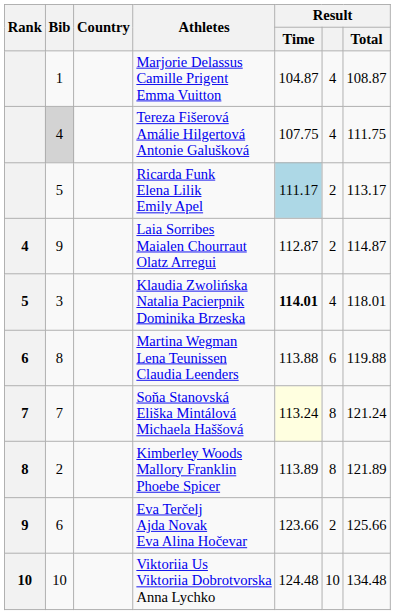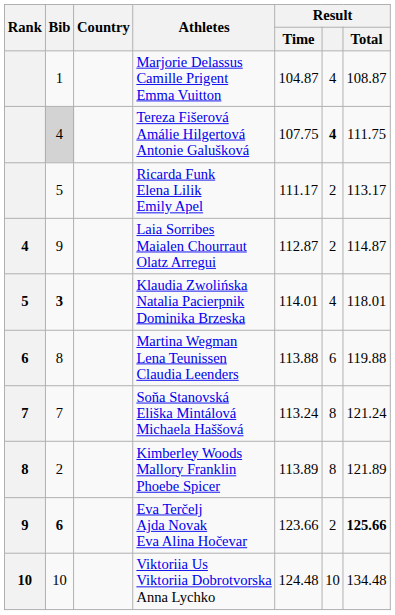(333, 134) normal -> (333, 134) bold
(299, 190) lightblue background -> (299, 190) no background
(59, 302) normal -> (59, 302) bold
(299, 302) bold -> (299, 302) normal
(299, 413) lightyellow background -> (299, 413) no background
(59, 525) normal -> (59, 525) bold
(367, 525) normal -> (367, 525) bold
